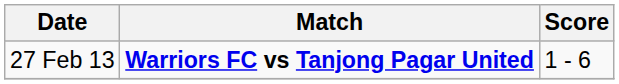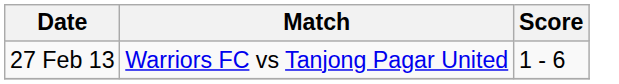(330, 59) bold -> (317, 59) normal
